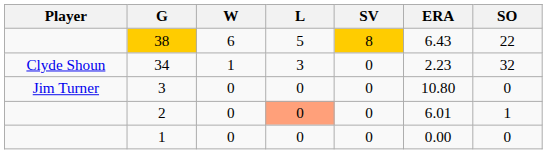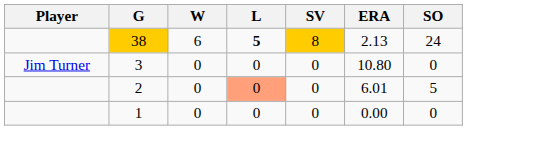(300, 40) normal -> (256, 40) bold
(438, 40) 6.43 -> (374, 40) 2.13
(507, 40) 22 -> (433, 40) 24
- row: (162, 64)
(507, 112) 1 -> (433, 88) 5
